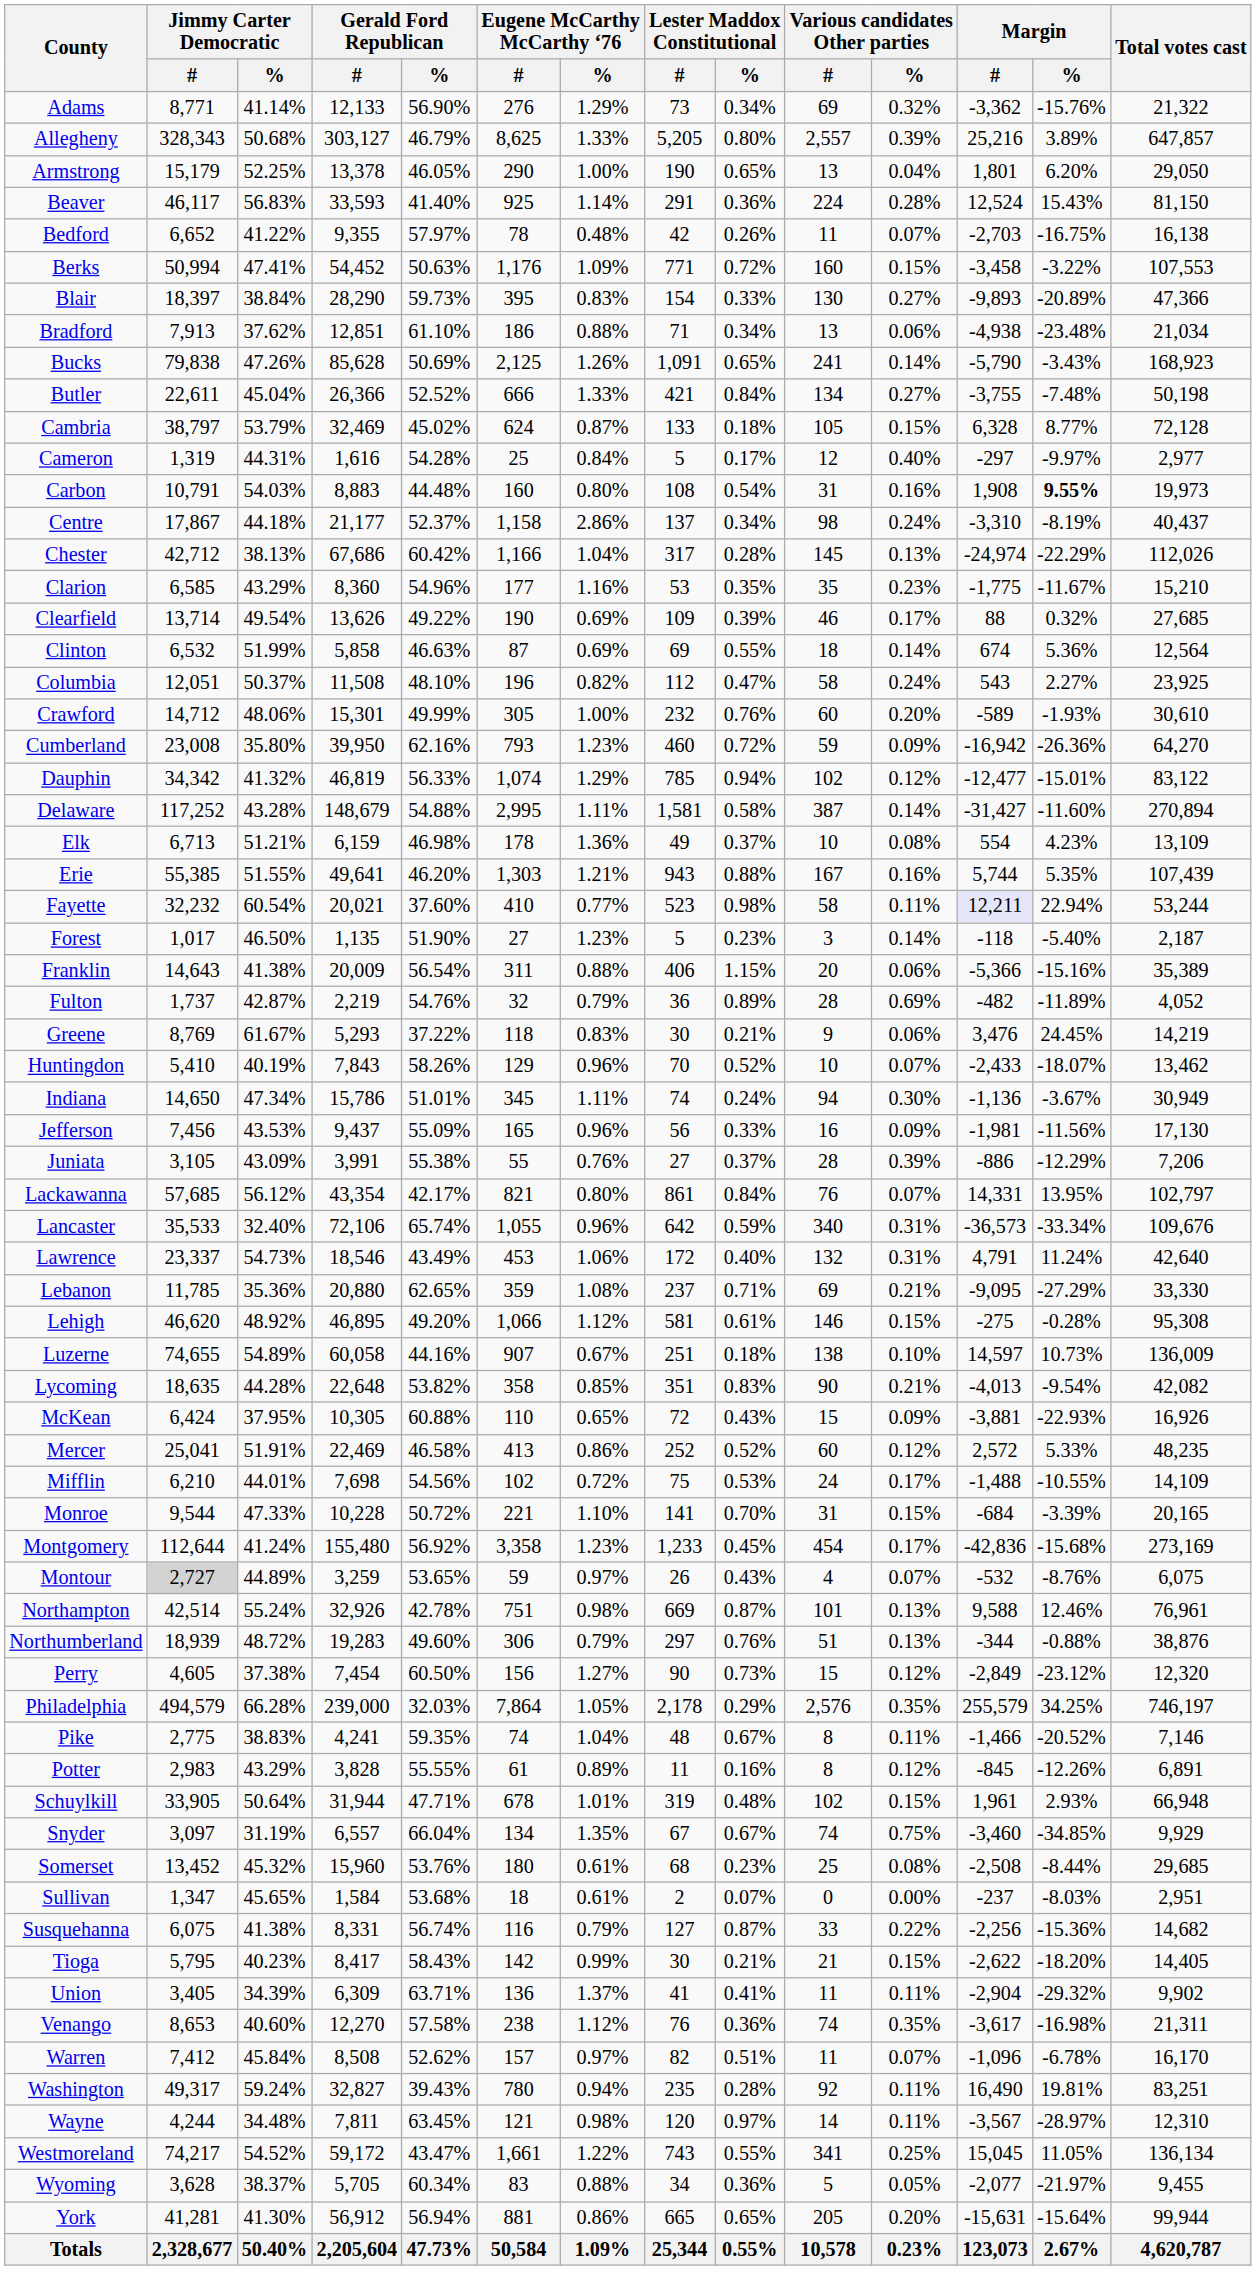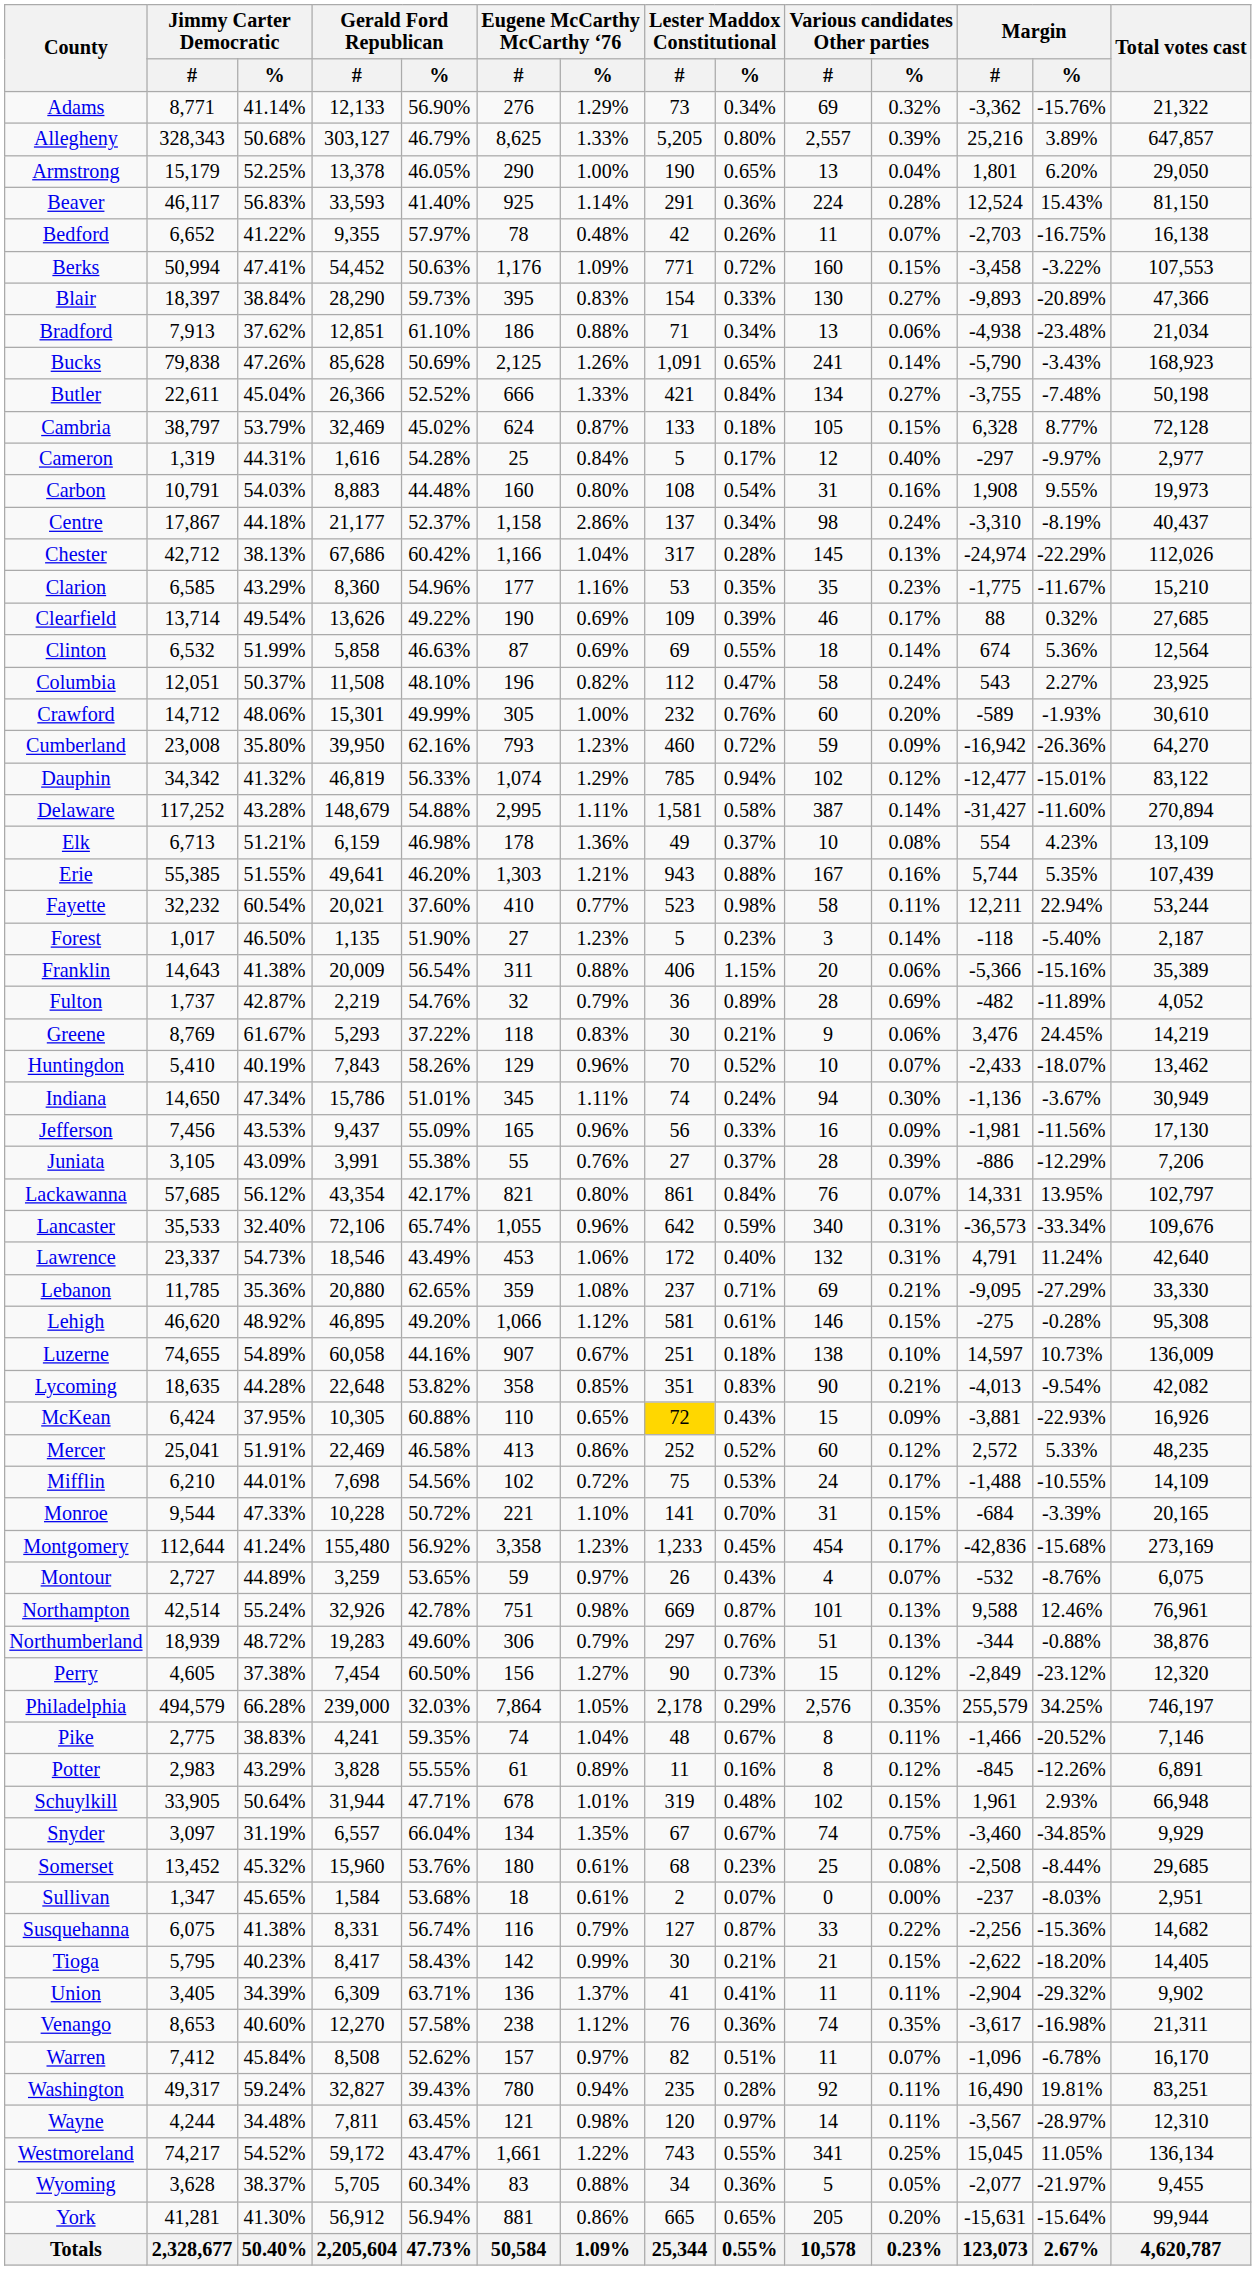(1071, 490) bold -> (1071, 490) normal
(995, 906) lavender background -> (995, 906) no background
(680, 1417) no background -> (680, 1417) gold background
(192, 1577) lightgrey background -> (192, 1577) no background
